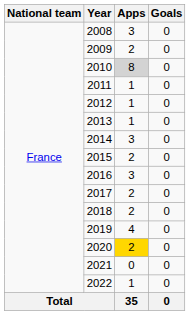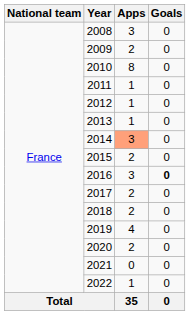(131, 67) lightgrey background -> (131, 67) no background
(131, 139) no background -> (131, 139) lightsalmon background
(167, 175) normal -> (167, 175) bold
(131, 247) gold background -> (131, 247) no background
